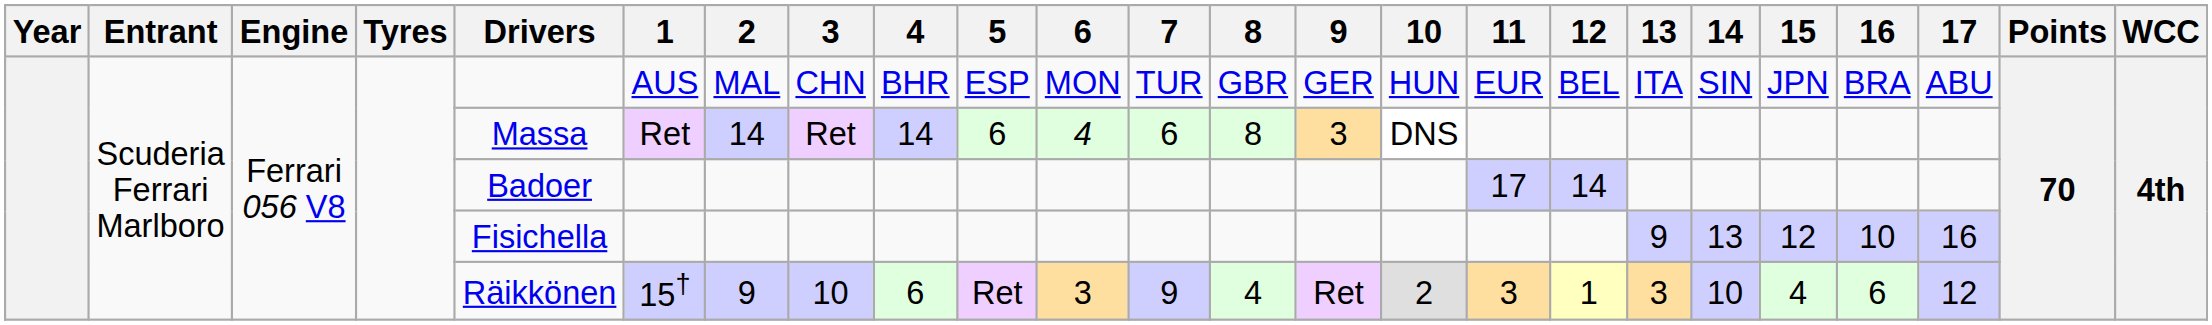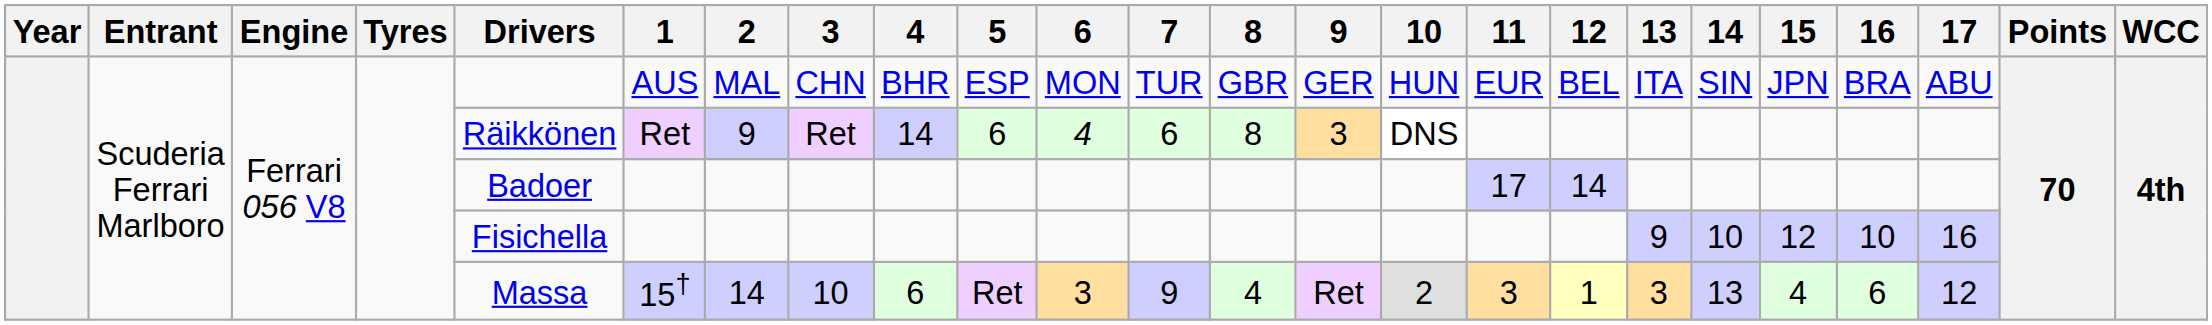(540, 134) Massa -> (540, 134) Räikkönen
(747, 134) 14 -> (747, 134) 9
(1725, 237) 13 -> (1725, 237) 10
(540, 292) Räikkönen -> (540, 292) Massa
(747, 292) 9 -> (747, 292) 14
(1725, 292) 10 -> (1725, 292) 13
